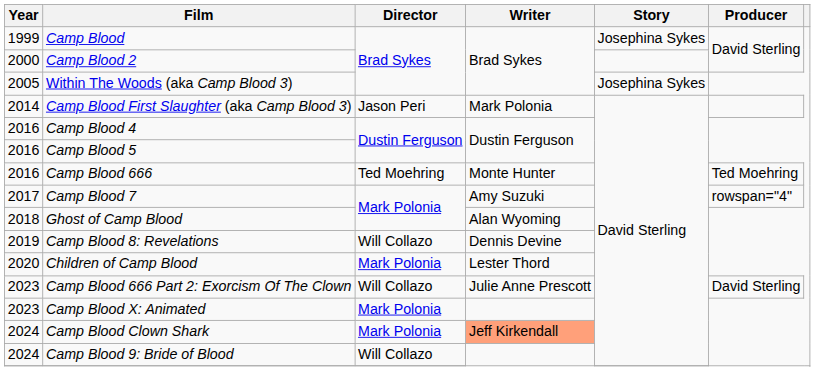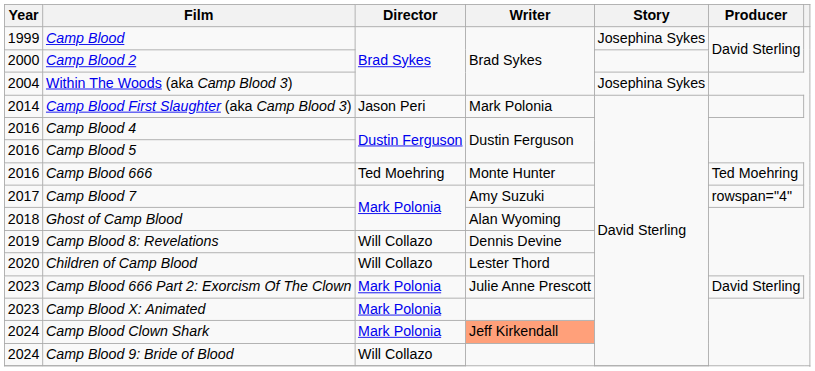(24, 83) 2005 -> (24, 83) 2004
(400, 264) Mark Polonia -> (395, 264) Will Collazo
(395, 286) Will Collazo -> (400, 286) Mark Polonia
